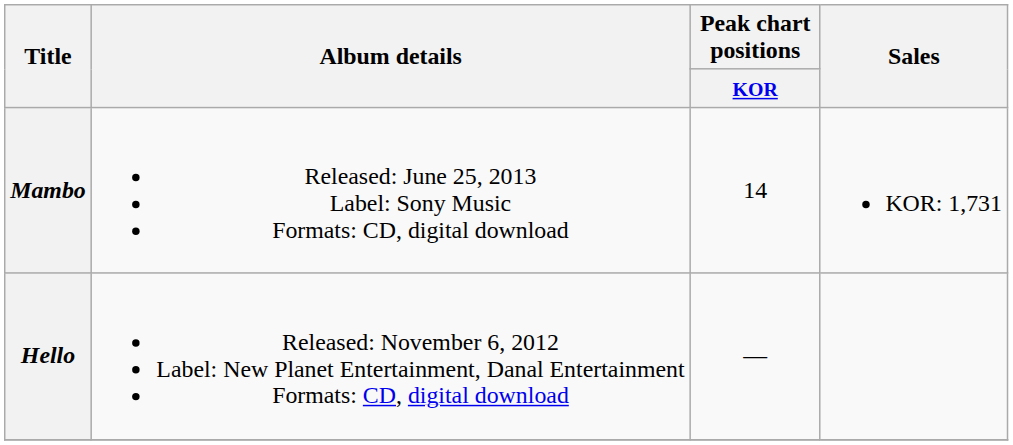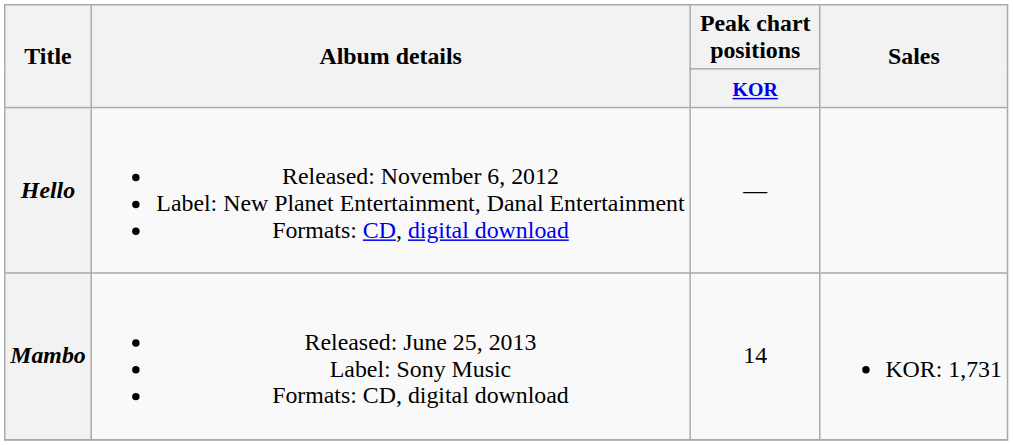rows swapped: (48, 355) <-> (48, 189)
